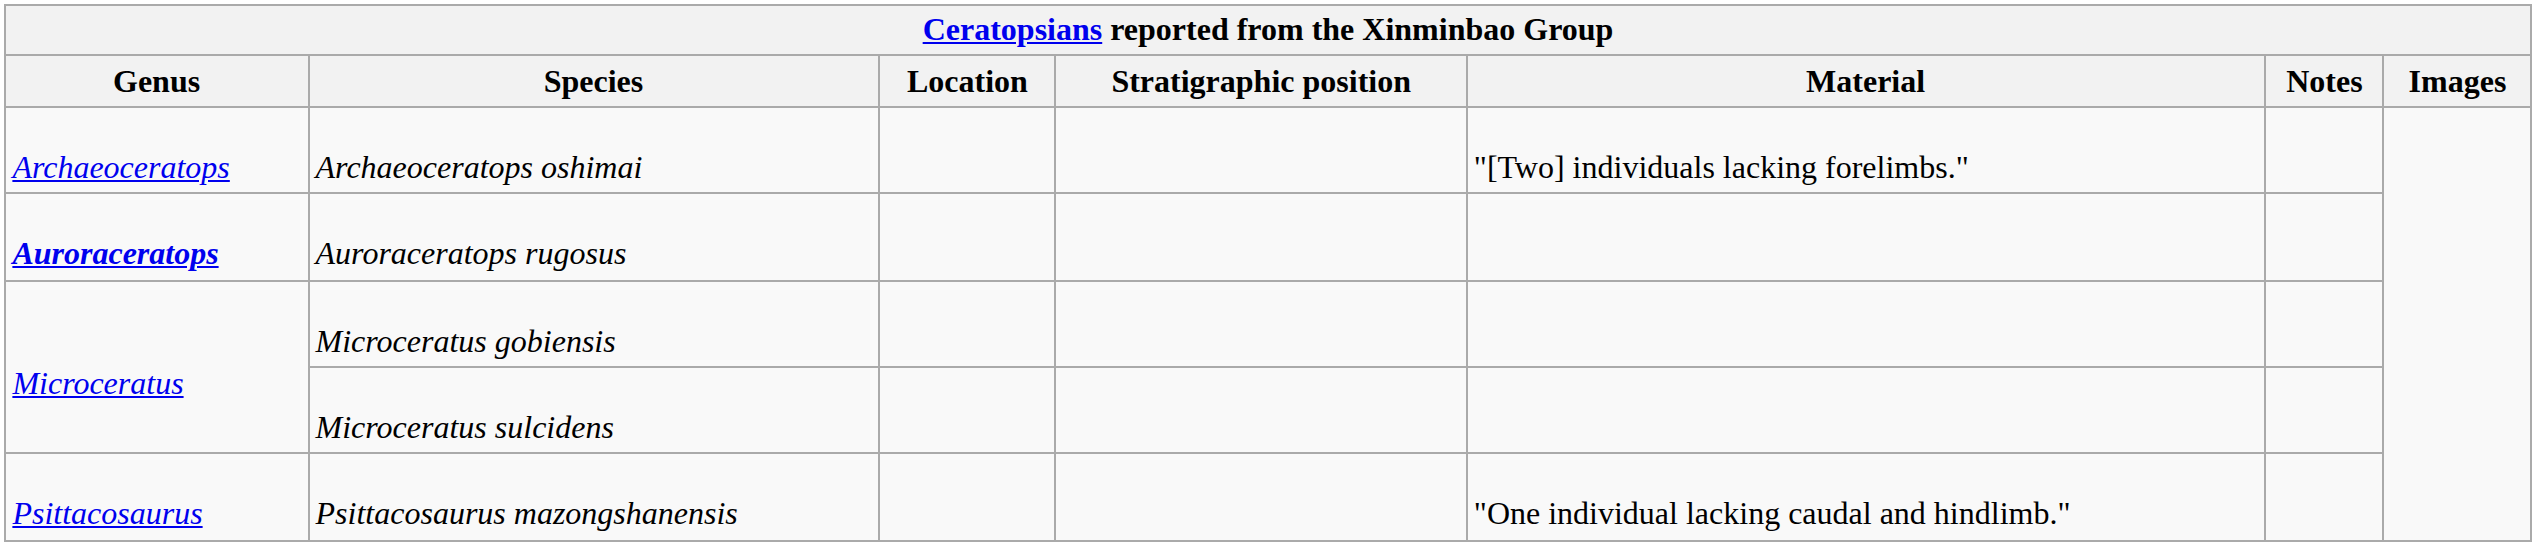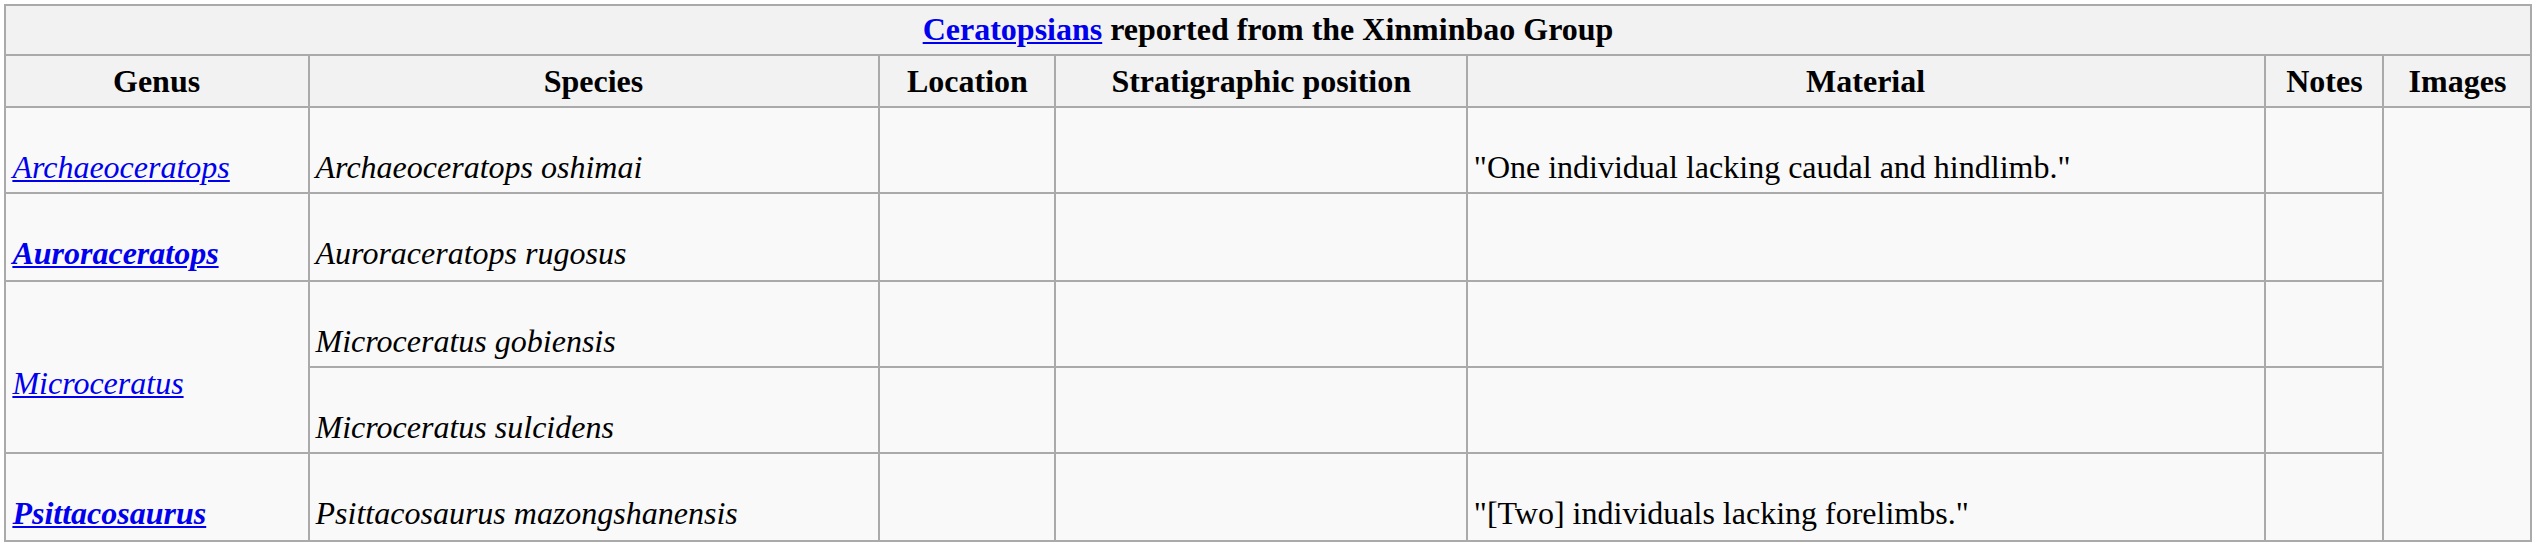(1721, 167) "[Two] individuals lacking forelimbs." -> (1772, 167) "One individual lacking caudal and hindlimb."
(108, 514) normal -> (109, 514) bold
(1772, 514) "One individual lacking caudal and hindlimb." -> (1721, 514) "[Two] individuals lacking forelimbs."
